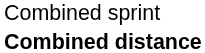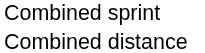(103, 42) bold -> (96, 42) normal
